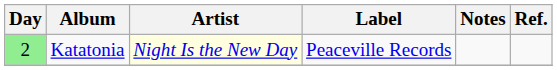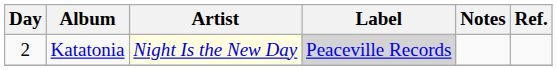(25, 49) lightgreen background -> (25, 49) no background
(379, 49) no background -> (379, 49) lightgrey background
